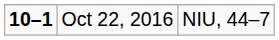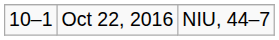(31, 19) bold -> (31, 19) normal
